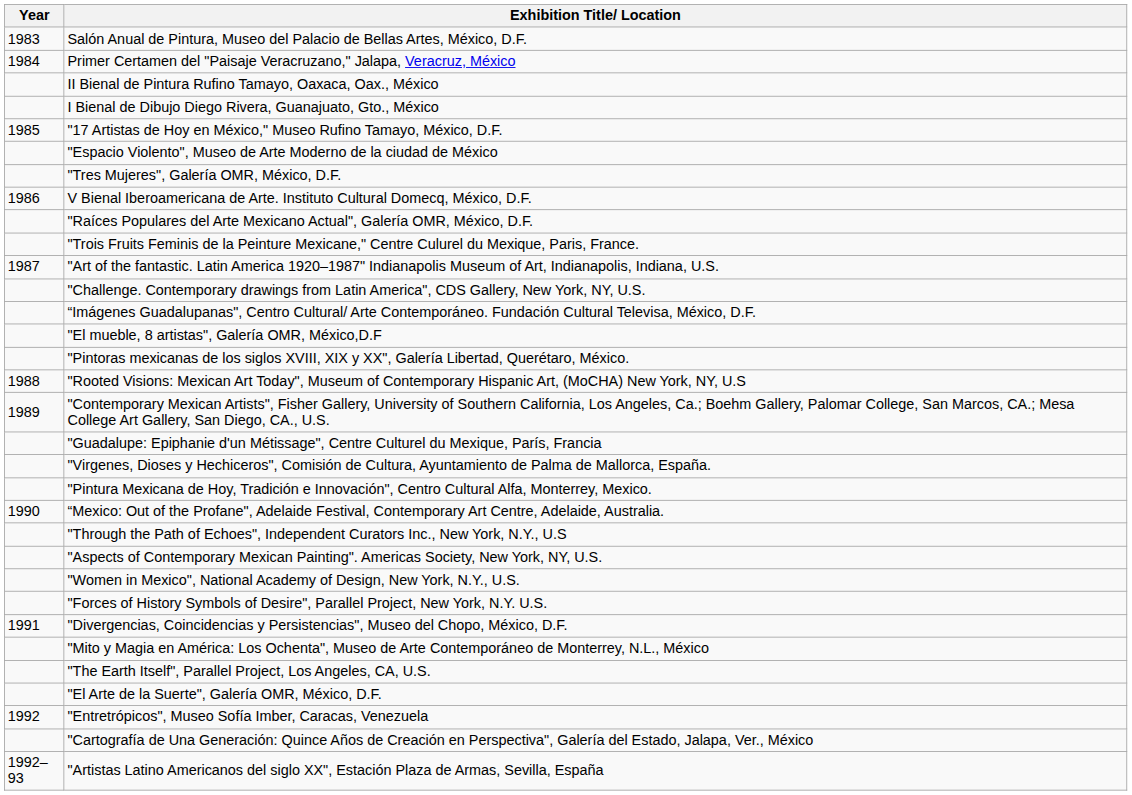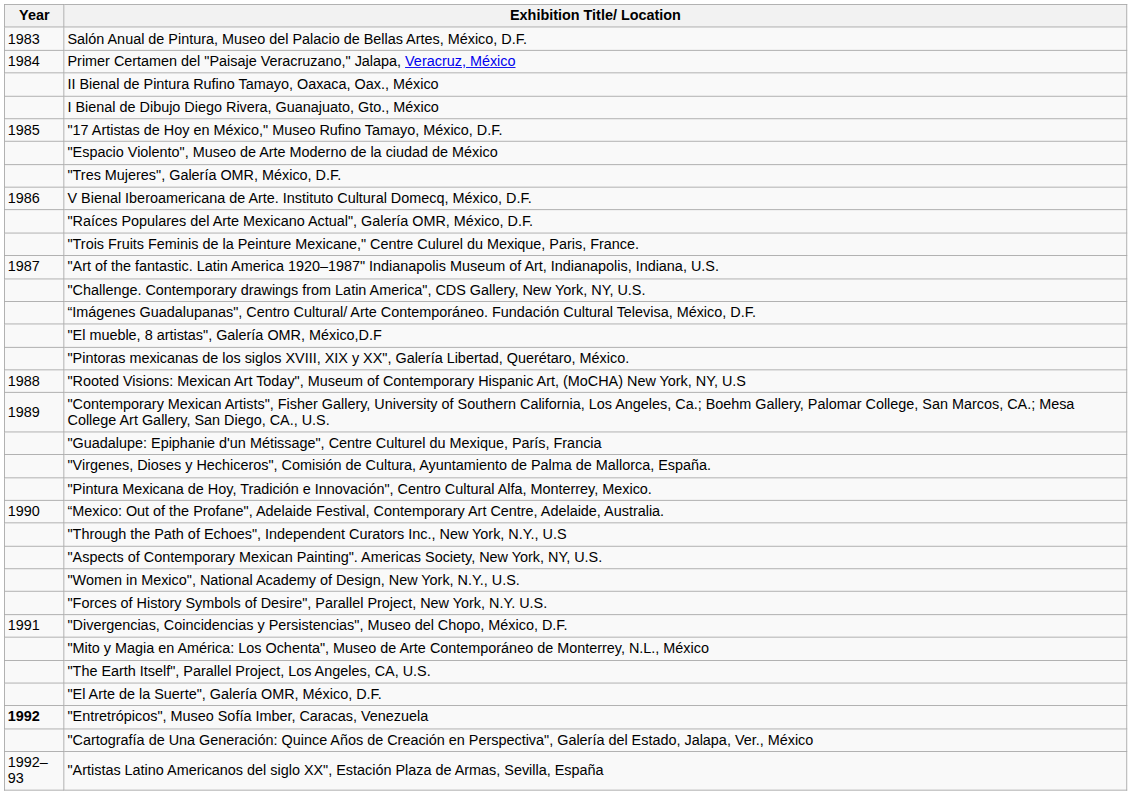(24, 717) normal -> (24, 717) bold
